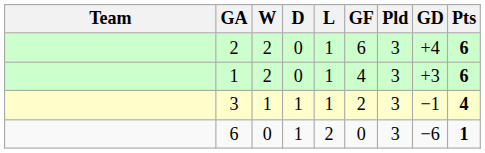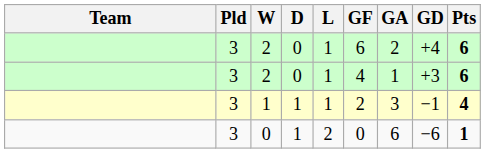columns swapped: (395, 18) <-> (234, 18)
